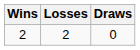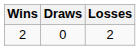columns swapped: (66, 14) <-> (113, 14)
